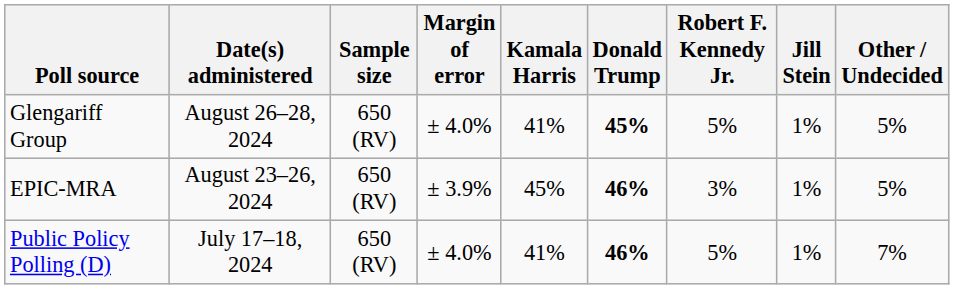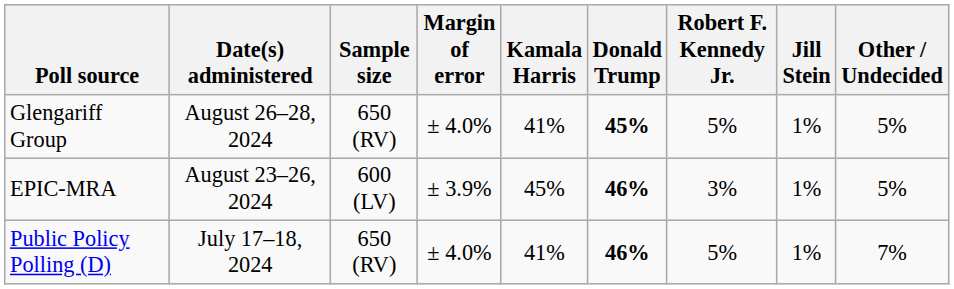(374, 189) 650 (RV) -> (374, 189) 600 (LV)
